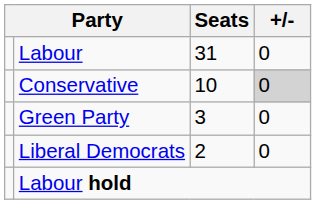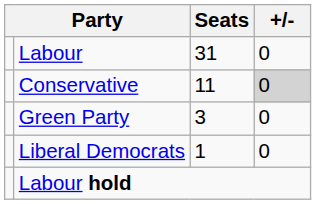(206, 85) 10 -> (205, 85) 11
(200, 150) 2 -> (200, 150) 1
